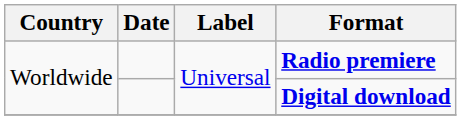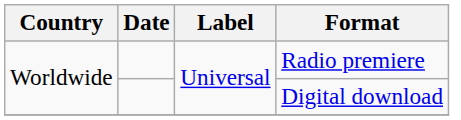(358, 59) bold -> (353, 59) normal
(366, 96) bold -> (362, 96) normal
